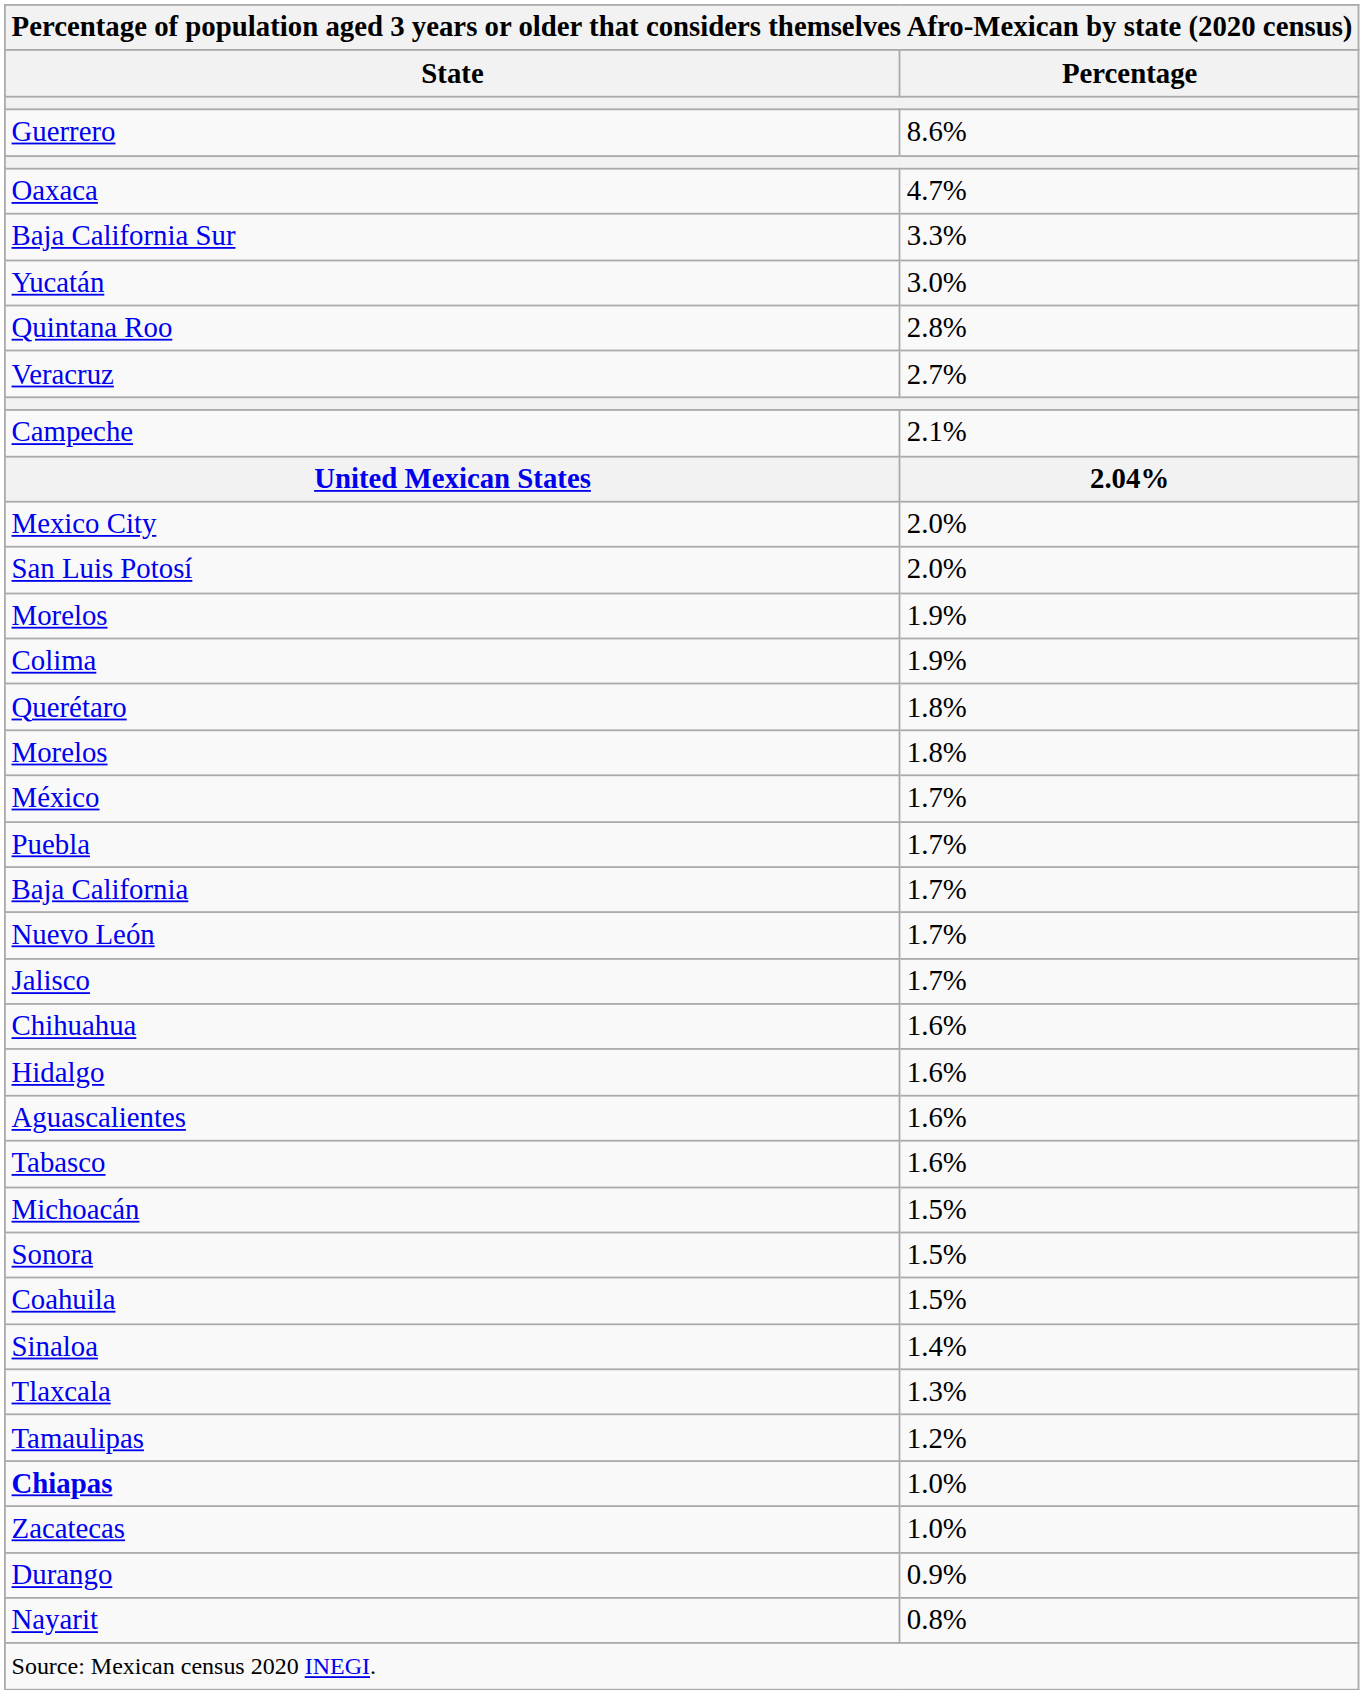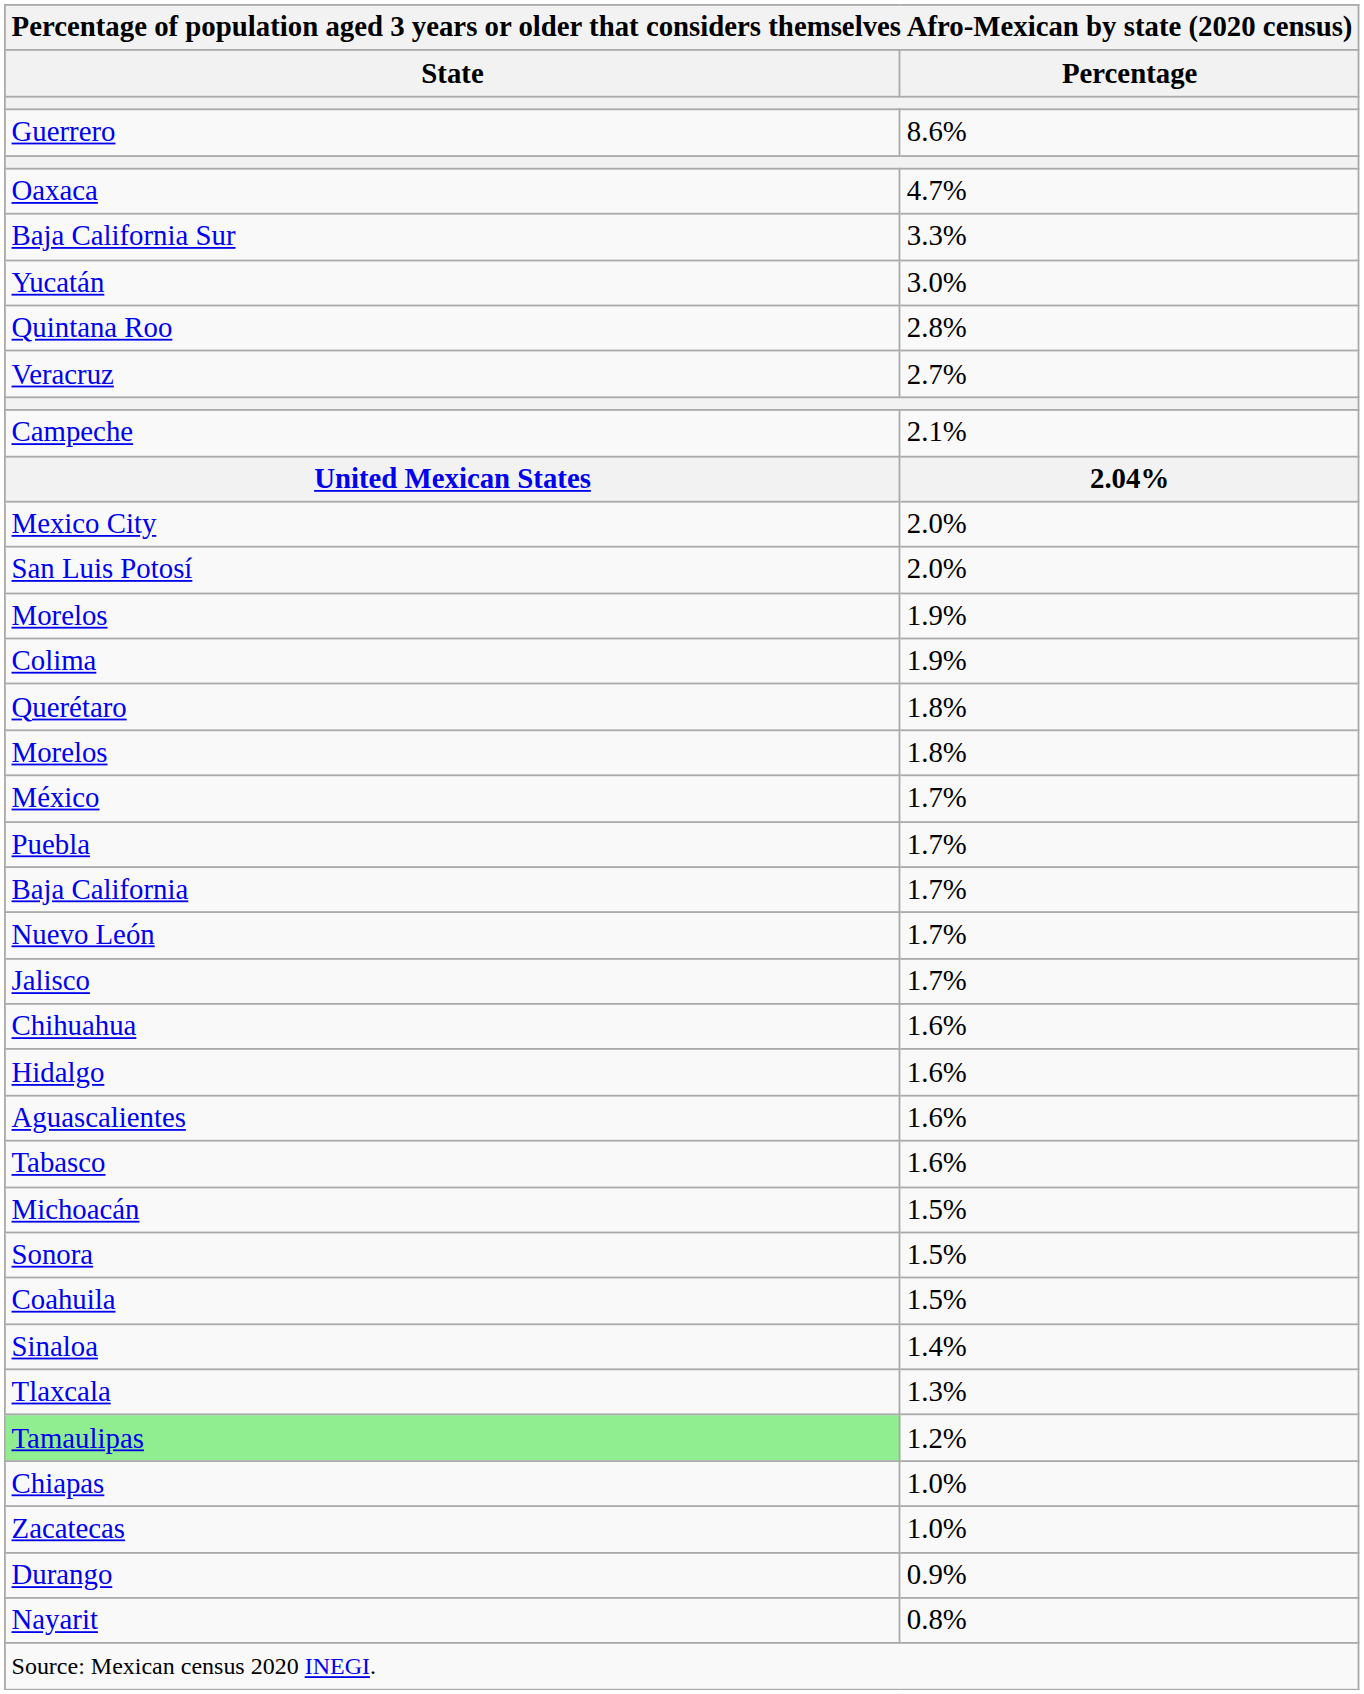(78, 1437) no background -> (78, 1437) lightgreen background
(62, 1483) bold -> (58, 1483) normal
